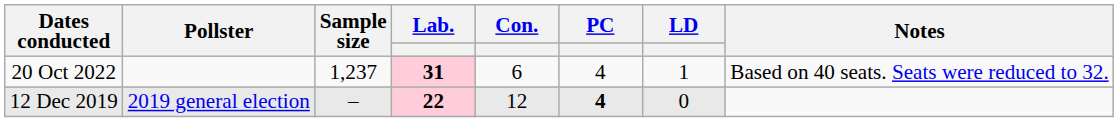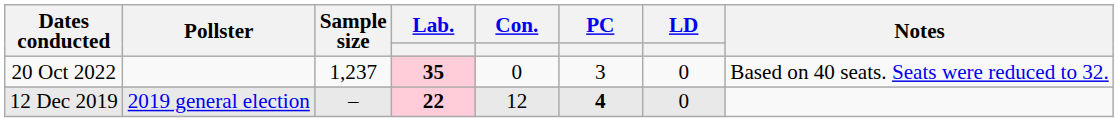(433, 71) 31 -> (433, 71) 35
(517, 71) 6 -> (517, 71) 0
(600, 71) 4 -> (600, 71) 3
(684, 71) 1 -> (684, 71) 0
